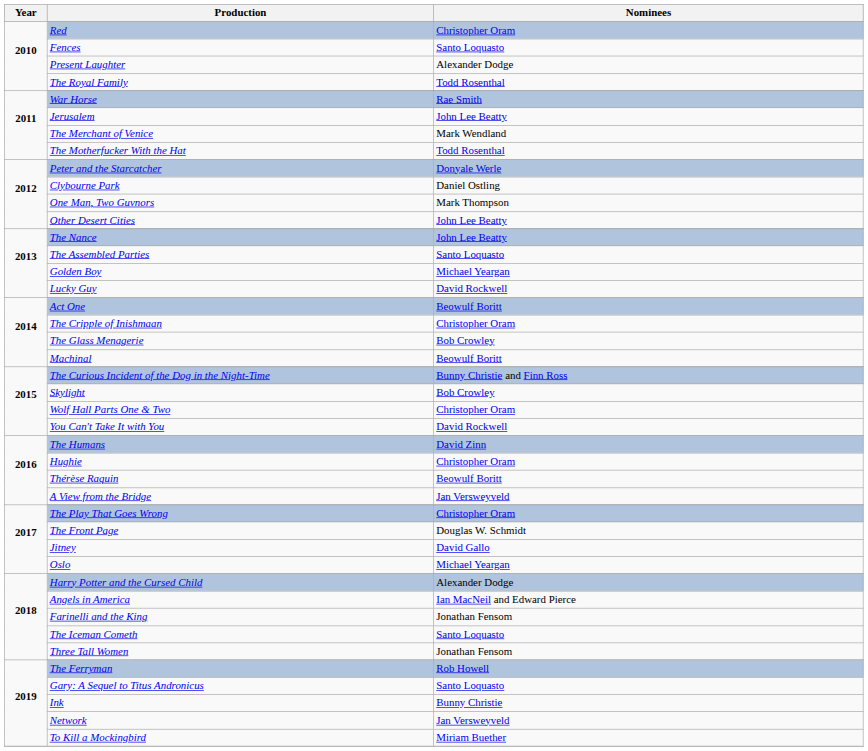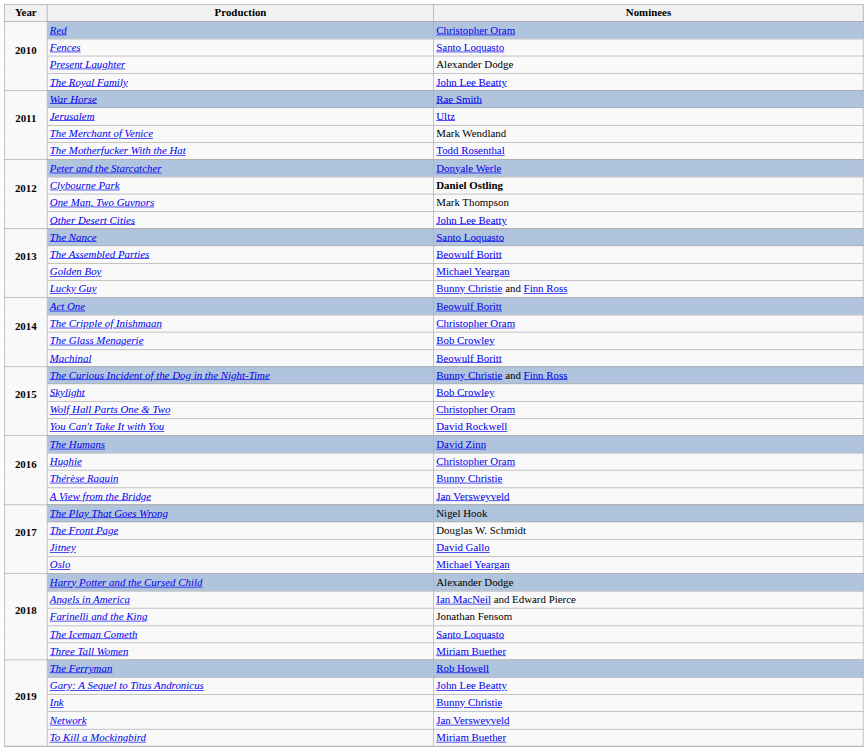(470, 82) Todd Rosenthal -> (472, 82) John Lee Beatty
(472, 116) John Lee Beatty -> (446, 116) Ultz
(468, 185) normal -> (470, 185) bold
(472, 237) John Lee Beatty -> (470, 237) Santo Loquasto
(470, 254) Santo Loquasto -> (469, 254) Beowulf Boritt
(472, 289) David Rockwell -> (502, 289) Bunny Christie and Finn Ross
(469, 479) Beowulf Boritt -> (469, 479) Bunny Christie
(476, 513) Christopher Oram -> (462, 513) Nigel Hook
(474, 651) Jonathan Fensom -> (471, 651) Miriam Buether
(470, 686) Santo Loquasto -> (472, 686) John Lee Beatty
